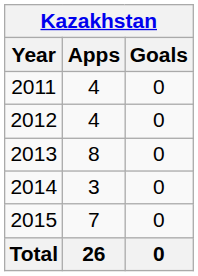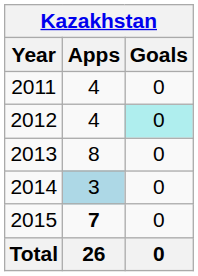(159, 120) no background -> (159, 120) paleturquoise background
(94, 187) no background -> (94, 187) lightblue background
(94, 220) normal -> (94, 220) bold
